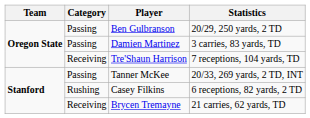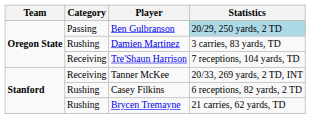(237, 28) no background -> (237, 28) lightblue background
(82, 43) Passing -> (83, 43) Rushing
(82, 74) Passing -> (87, 74) Receiving
(87, 105) Receiving -> (83, 105) Rushing
